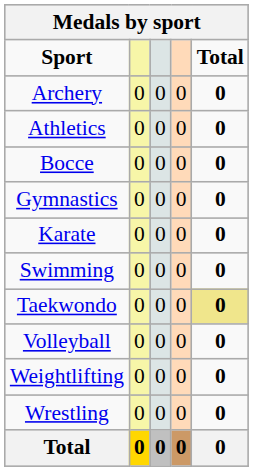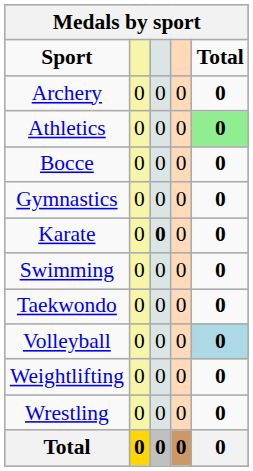(220, 128) no background -> (220, 128) lightgreen background
(160, 234) normal -> (160, 234) bold
(220, 305) khaki background -> (220, 305) no background
(220, 340) no background -> (220, 340) lightblue background
